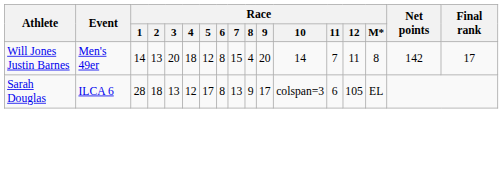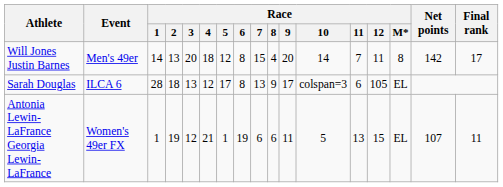+ row: (29, 138)
